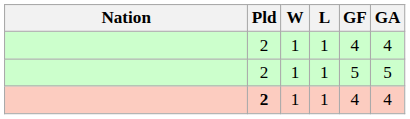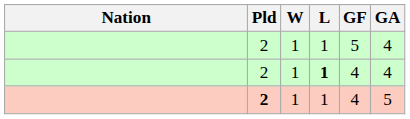(355, 45) 4 -> (355, 45) 5
(324, 72) normal -> (324, 72) bold
(355, 72) 5 -> (355, 72) 4
(387, 72) 5 -> (387, 72) 4
(387, 99) 4 -> (387, 99) 5
